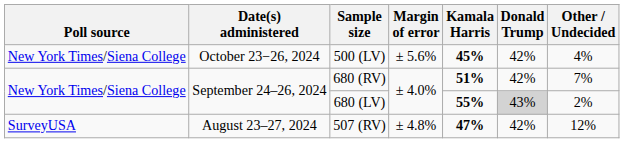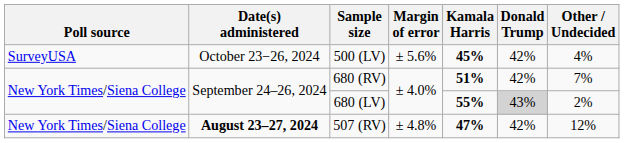(97, 56) New York Times/Siena College -> (42, 56) SurveyUSA
(42, 126) SurveyUSA -> (97, 126) New York Times/Siena College
(259, 126) normal -> (259, 126) bold
